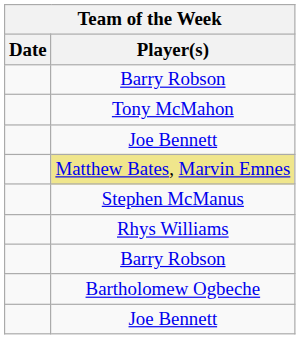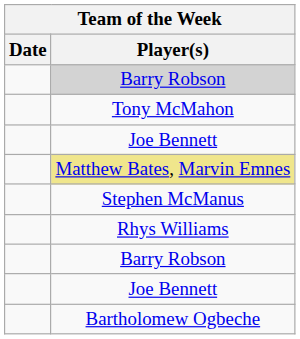(173, 79) no background -> (173, 79) lightgrey background
(173, 288) Bartholomew Ogbeche -> (173, 288) Joe Bennett
(173, 318) Joe Bennett -> (173, 318) Bartholomew Ogbeche
